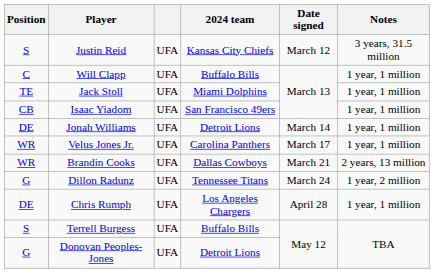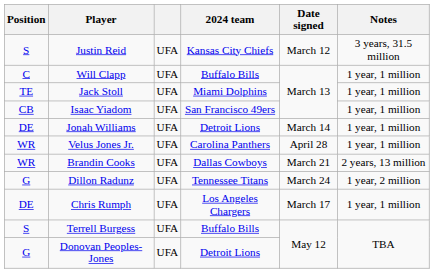(308, 145) March 17 -> (308, 145) April 28
(308, 204) April 28 -> (308, 204) March 17
